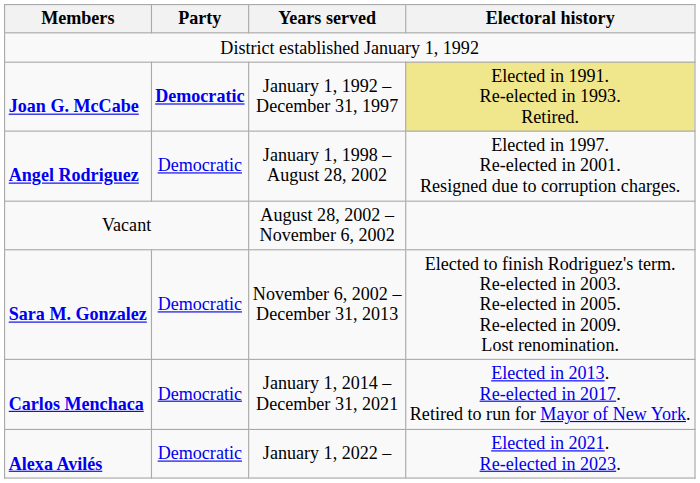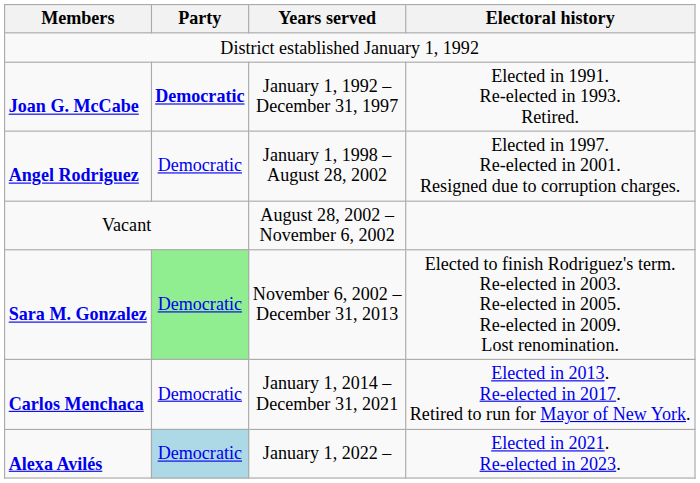(550, 96) khaki background -> (550, 96) no background
(200, 304) no background -> (200, 304) lightgreen background
(200, 453) no background -> (200, 453) lightblue background
